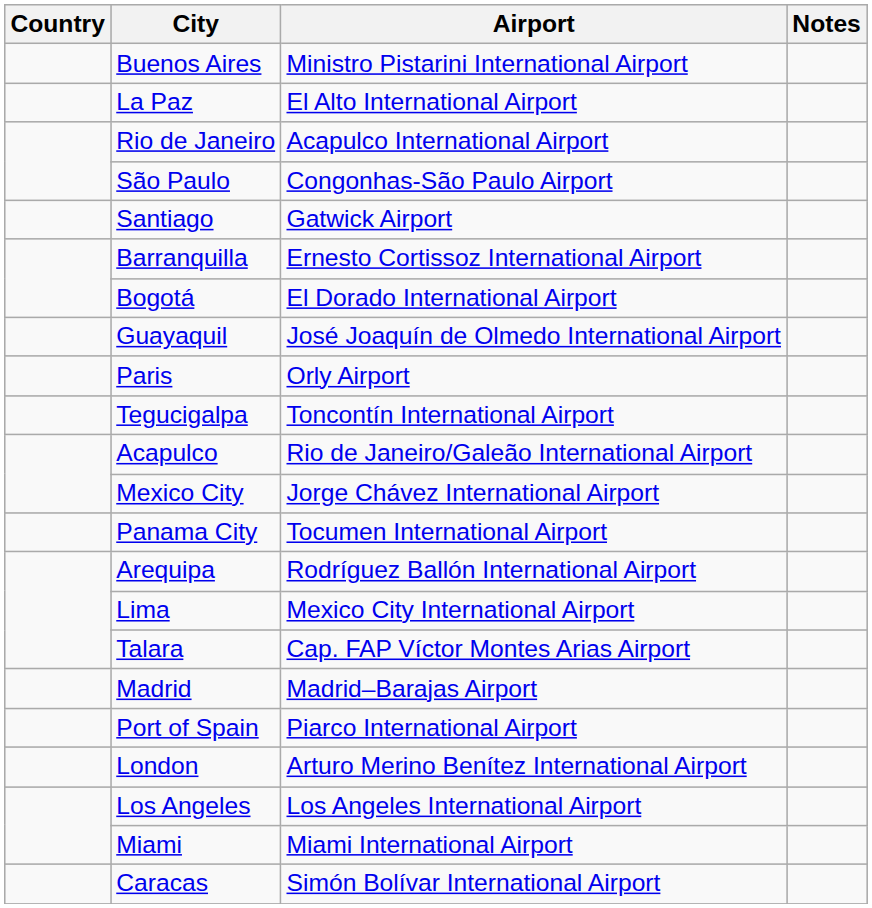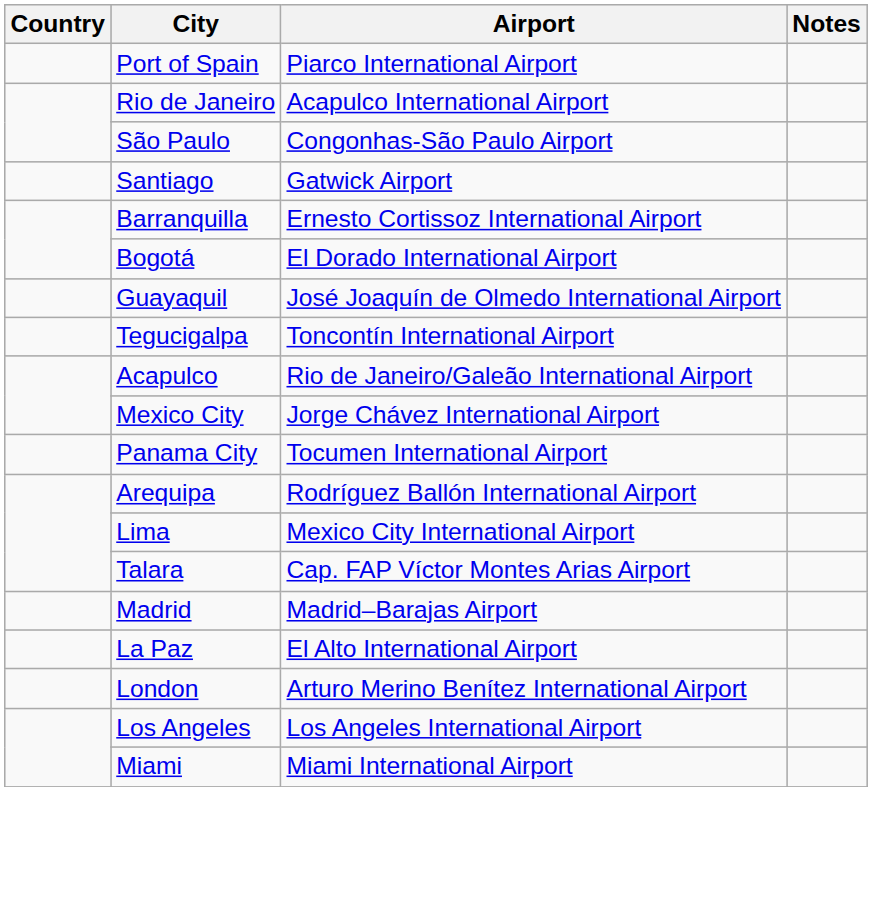- row: (189, 63)
rows swapped: (155, 102) <-> (187, 727)
- row: (144, 375)
- row: (162, 883)
